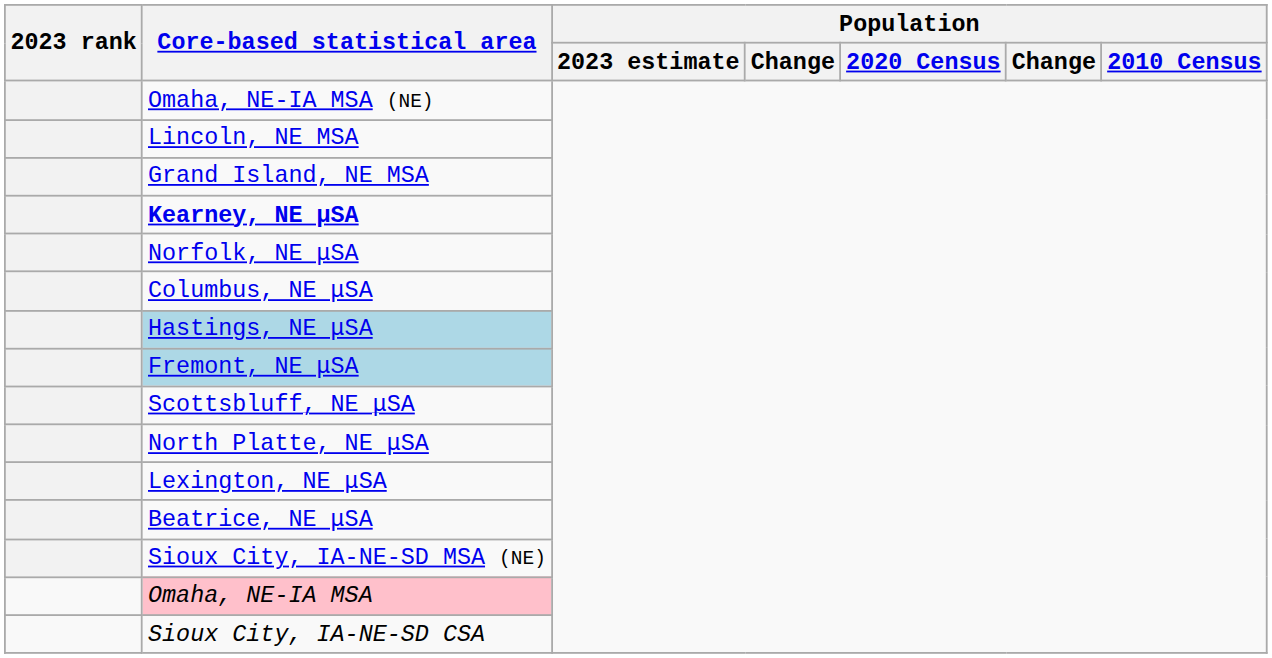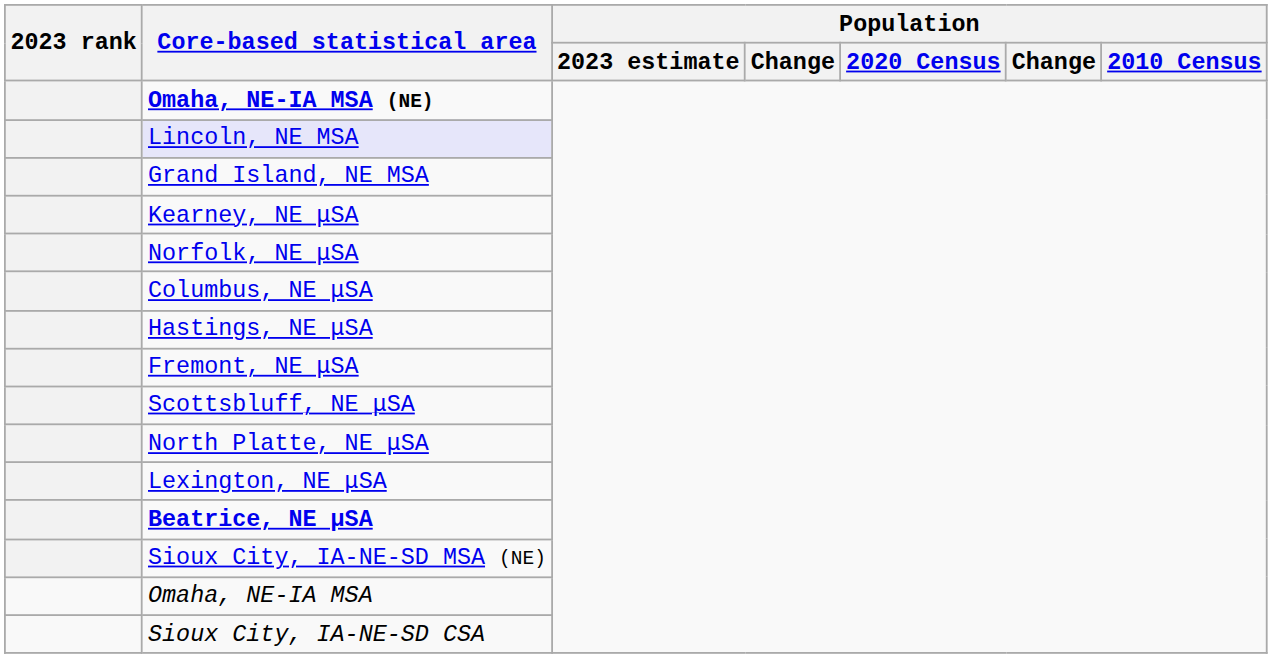(291, 100) normal -> (291, 100) bold
(253, 138) no background -> (253, 138) lavender background
(253, 215) bold -> (253, 215) normal
(260, 329) lightblue background -> (260, 329) no background
(253, 367) lightblue background -> (253, 367) no background
(260, 520) normal -> (260, 520) bold
(260, 596) pink background -> (260, 596) no background
